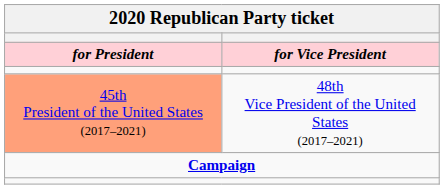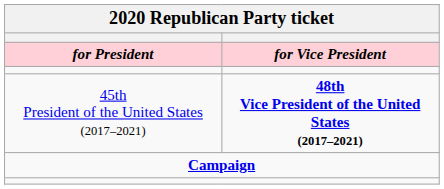(113, 113) lightsalmon background -> (113, 113) no background
(330, 113) normal -> (330, 113) bold
